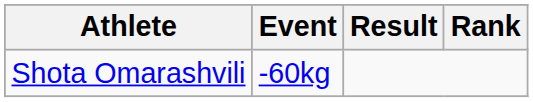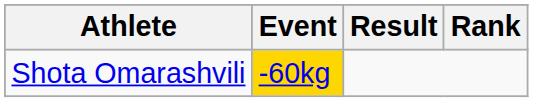(295, 72) no background -> (295, 72) gold background
